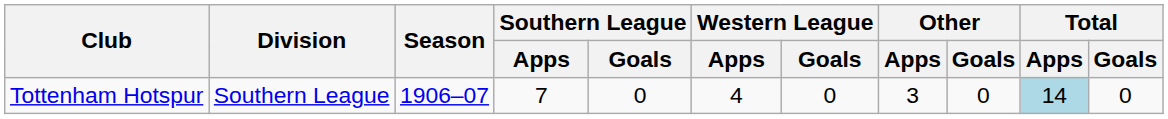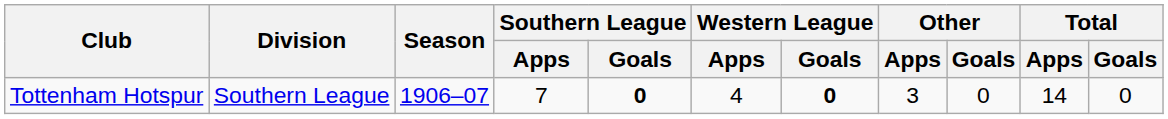(640, 95) normal -> (640, 95) bold
(830, 95) normal -> (830, 95) bold
(1054, 95) lightblue background -> (1054, 95) no background
